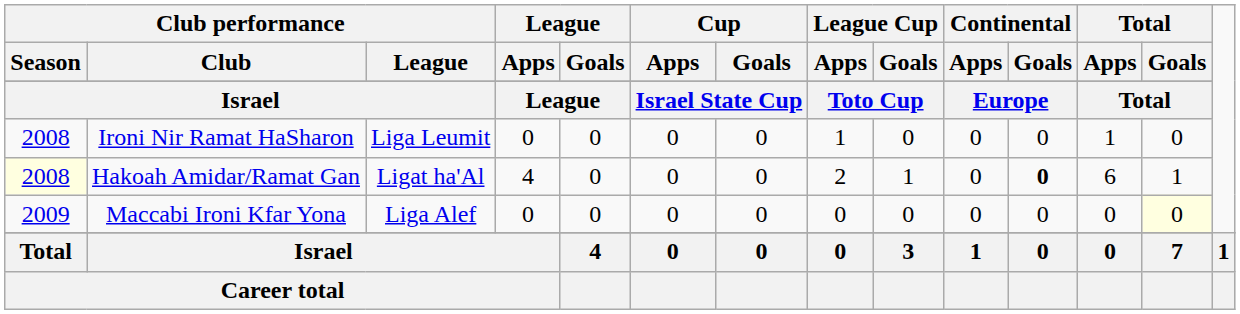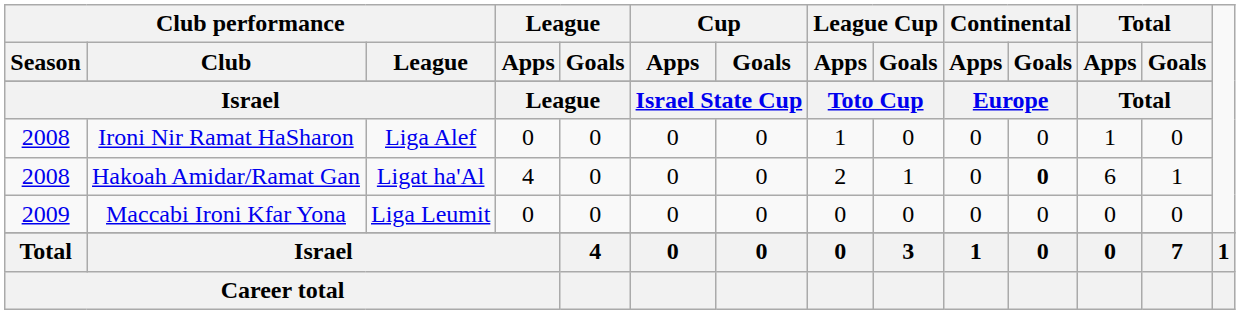(431, 137) Liga Leumit -> (431, 137) Liga Alef
(46, 175) lightyellow background -> (46, 175) no background
(431, 213) Liga Alef -> (431, 213) Liga Leumit
(1177, 213) lightyellow background -> (1177, 213) no background
